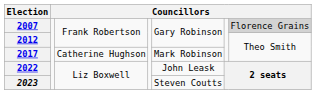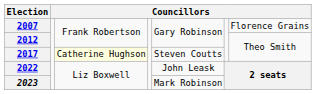(270, 26) lightgrey background -> (270, 26) no background
(101, 54) no background -> (101, 54) lightyellow background
(188, 54) Mark Robinson -> (188, 54) Steven Coutts
(188, 82) Steven Coutts -> (188, 82) Mark Robinson
